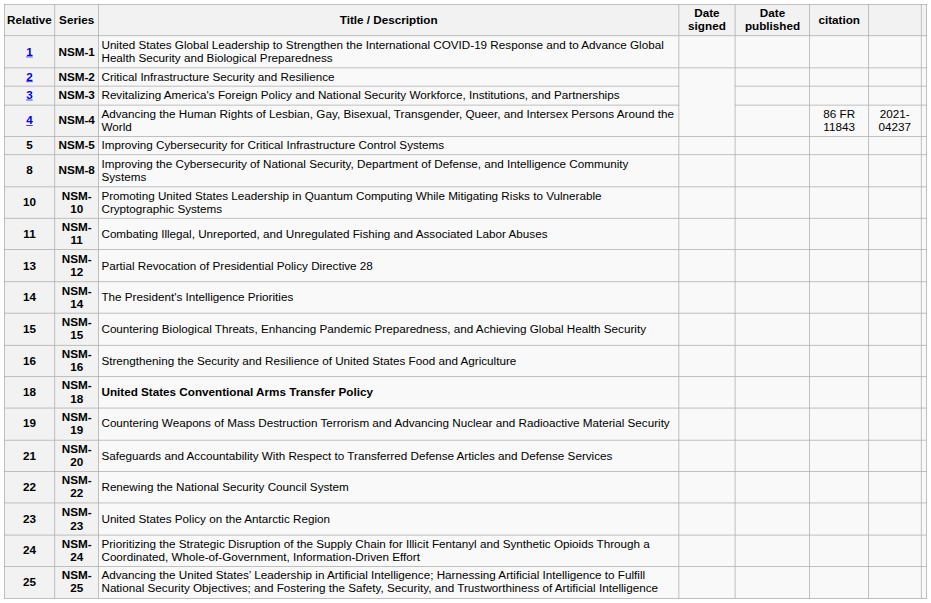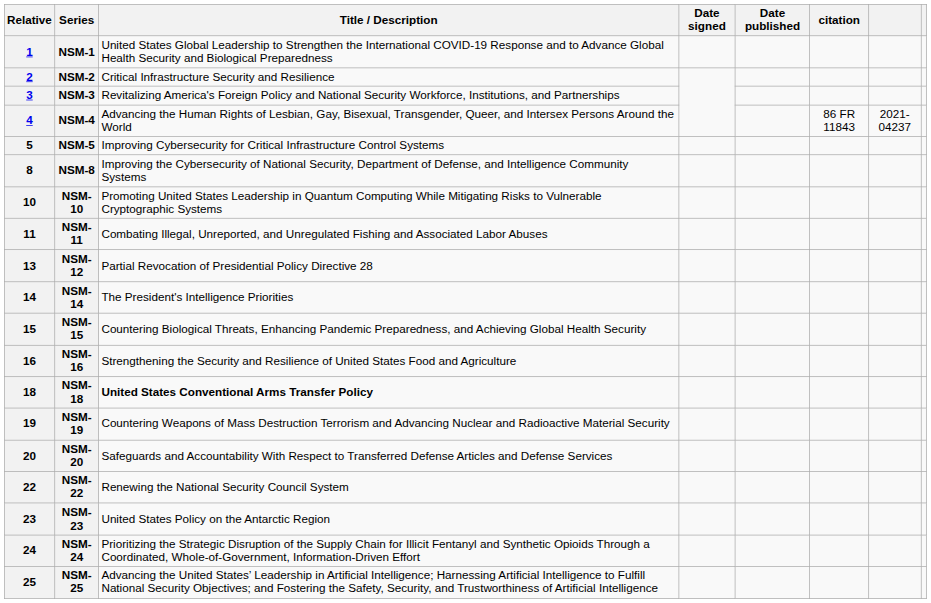(29, 455) 21 -> (29, 455) 20
